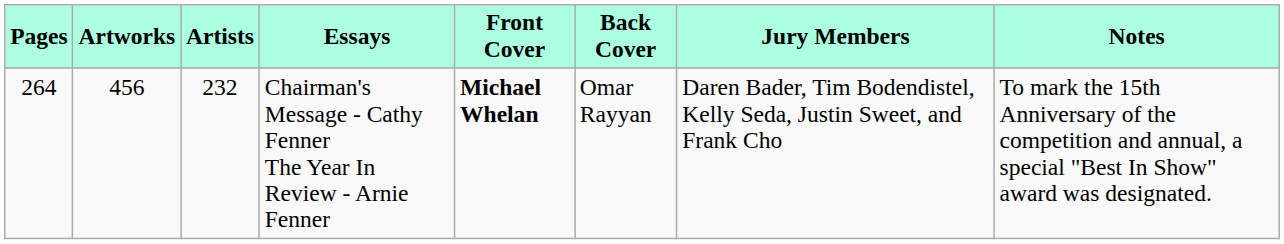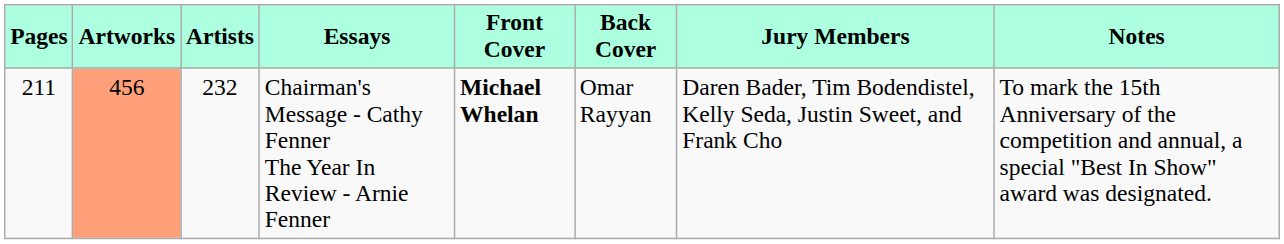(39, 86) 264 -> (39, 86) 211
(127, 86) no background -> (127, 86) lightsalmon background
